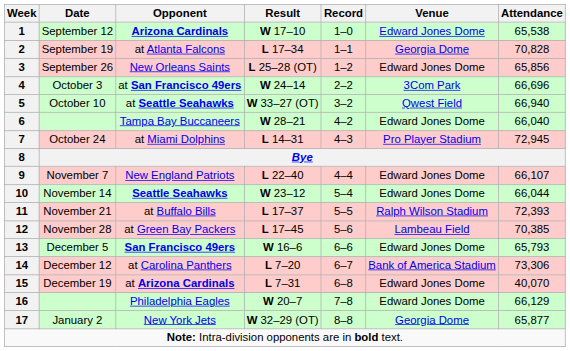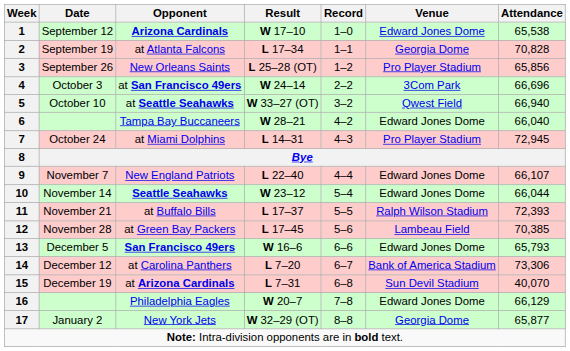(432, 67) Edward Jones Dome -> (432, 67) Pro Player Stadium
(432, 283) Edward Jones Dome -> (432, 283) Sun Devil Stadium
